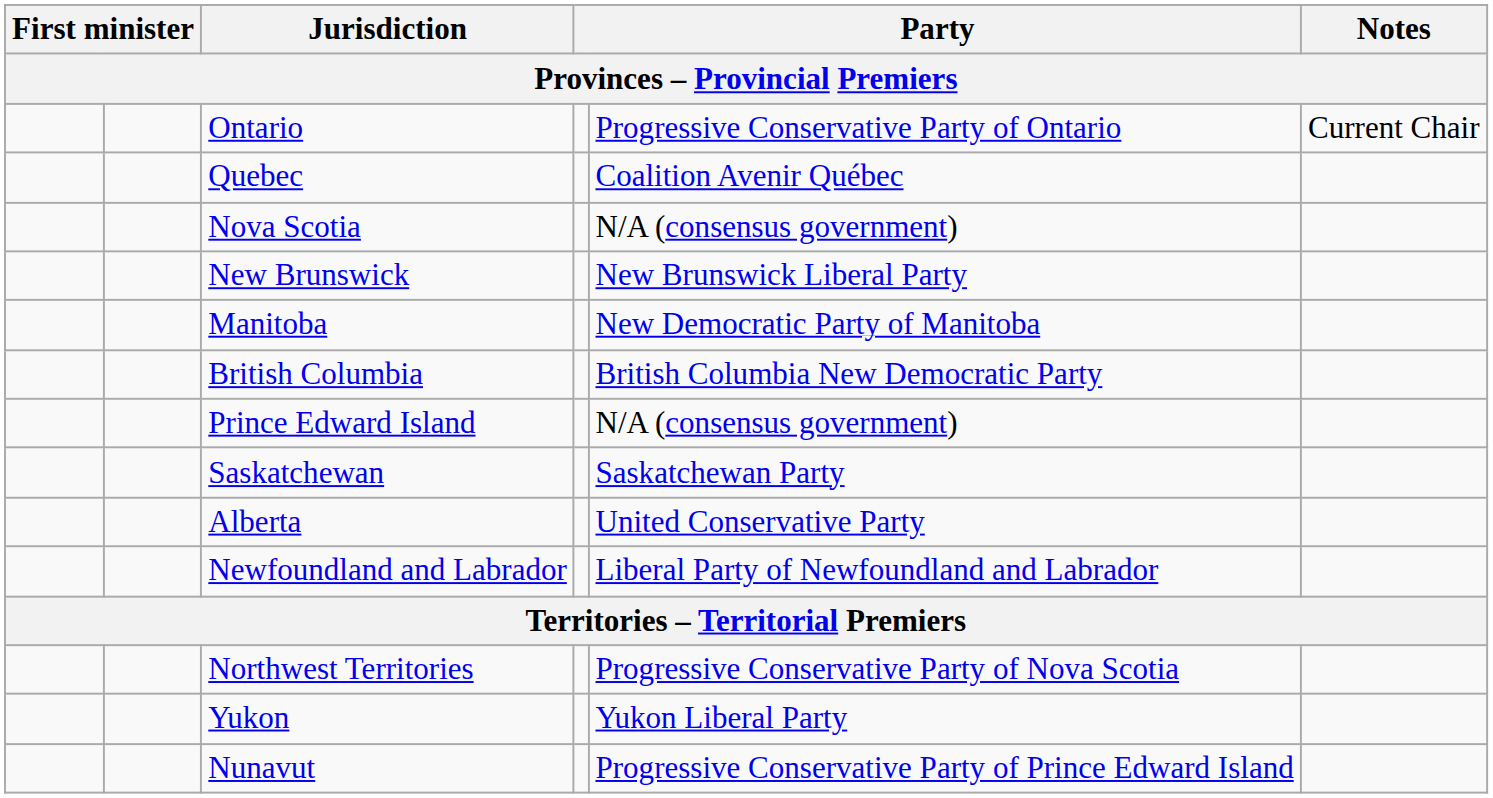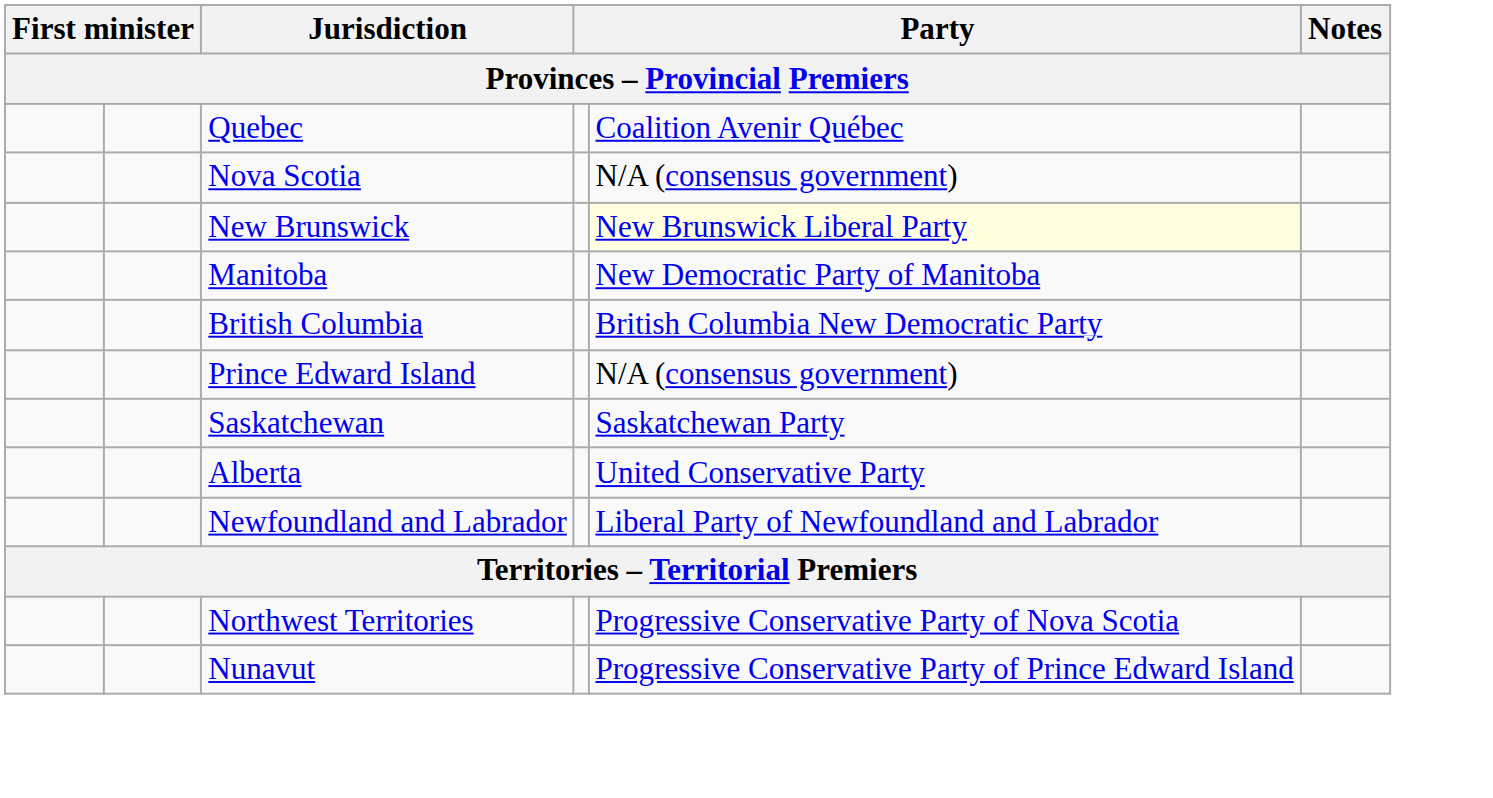- row: (256, 127)
(781, 275) no background -> (781, 226) lightyellow background
- row: (249, 718)
